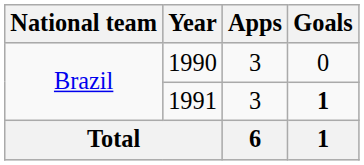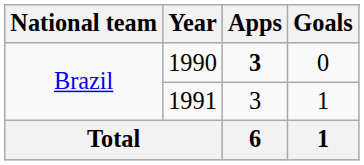(255, 62) normal -> (255, 62) bold
(323, 100) bold -> (323, 100) normal
